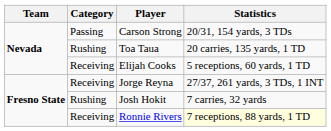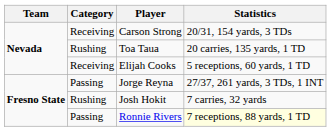(87, 31) Passing -> (92, 31) Receiving
(92, 83) Receiving -> (87, 83) Passing
(92, 117) Receiving -> (87, 117) Passing
